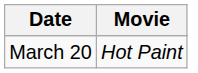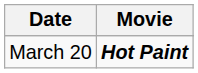(142, 51) normal -> (145, 51) bold
